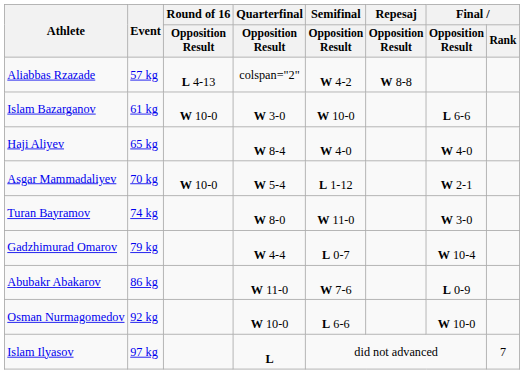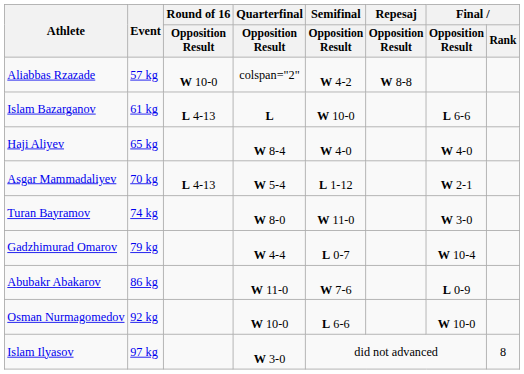(199, 82) L 4-13 -> (199, 82) W 10-0
(199, 116) W 10-0 -> (199, 116) L 4-13
(269, 116) W 3-0 -> (269, 116) L
(199, 186) W 10-0 -> (199, 186) L 4-13
(269, 359) L -> (269, 359) W 3-0
(503, 352) 7 -> (503, 352) 8
